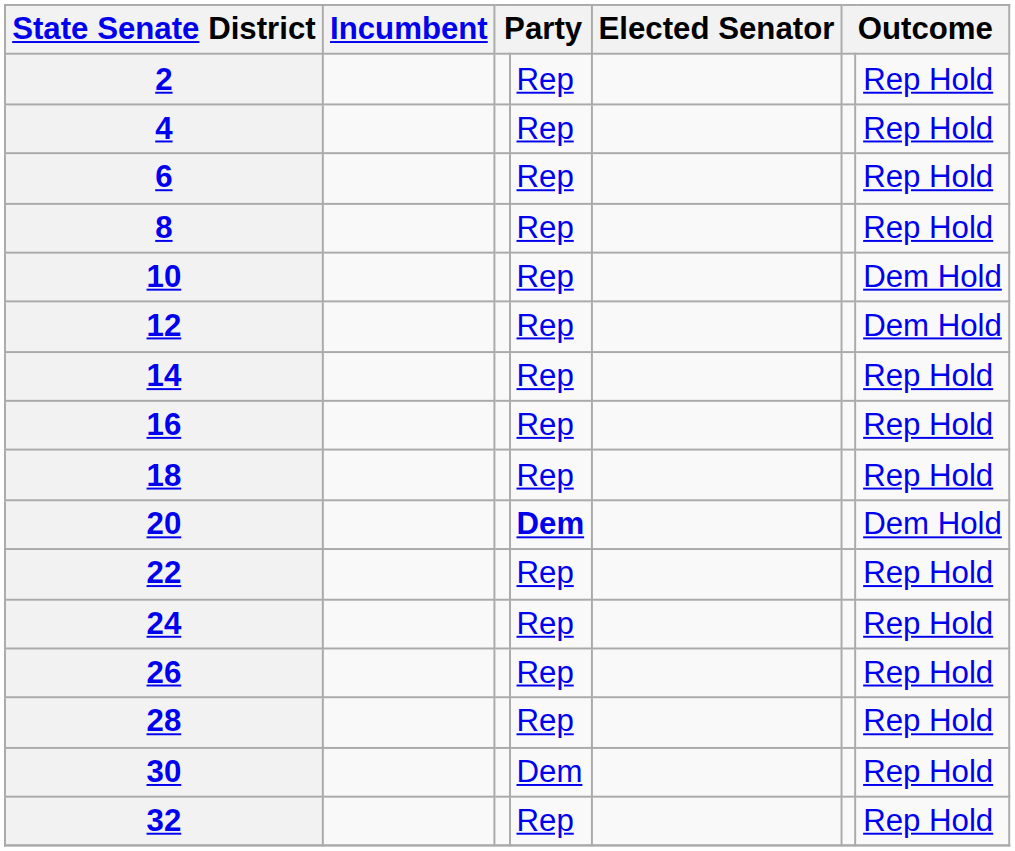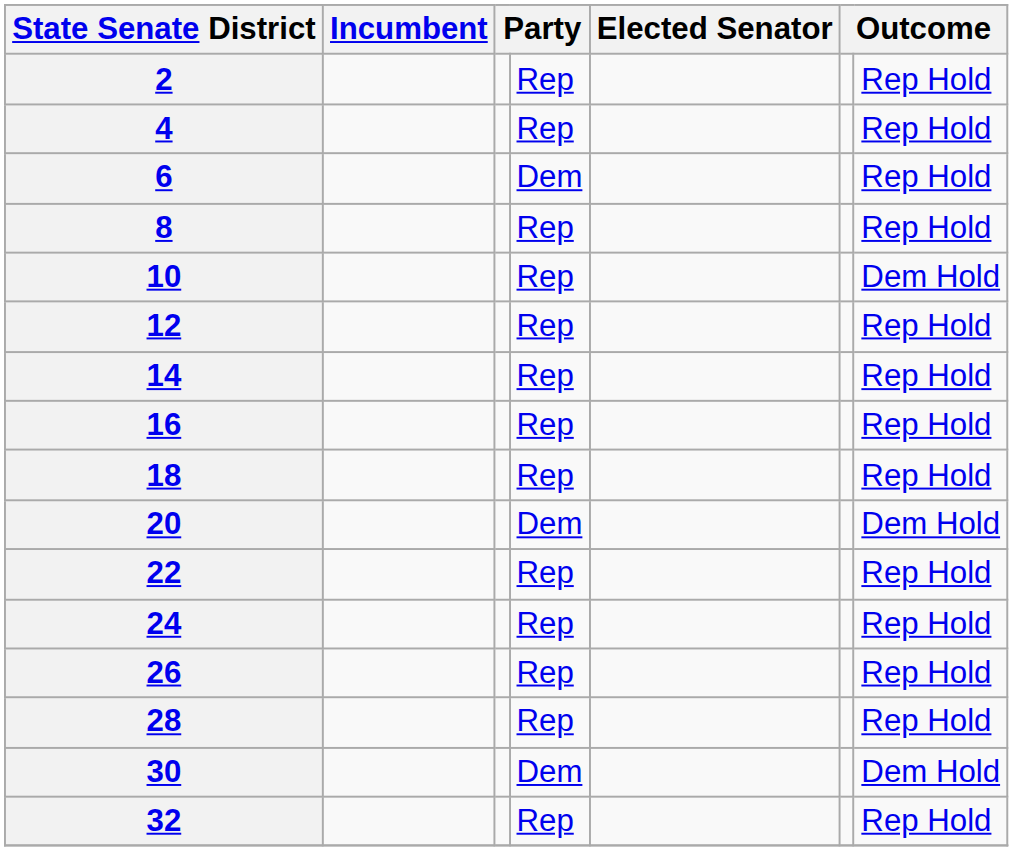(545, 177) Rep -> (549, 177) Dem
(932, 326) Dem Hold -> (926, 326) Rep Hold
(550, 524) bold -> (549, 524) normal
(928, 771) Rep Hold -> (931, 771) Dem Hold
